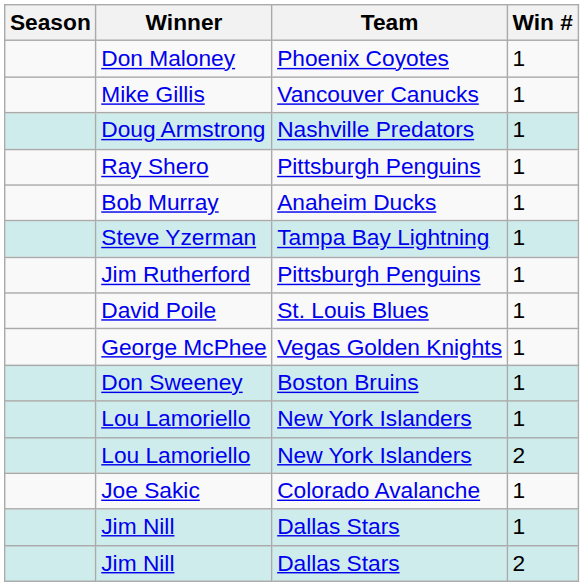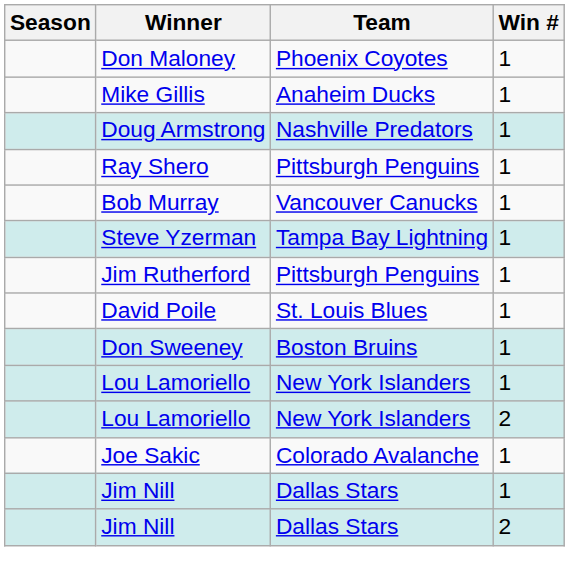(378, 94) Vancouver Canucks -> (355, 94) Anaheim Ducks
(357, 202) Anaheim Ducks -> (377, 202) Vancouver Canucks
- row: (184, 346)
